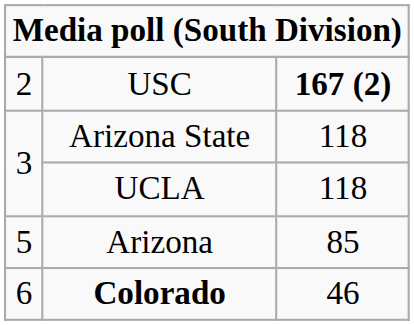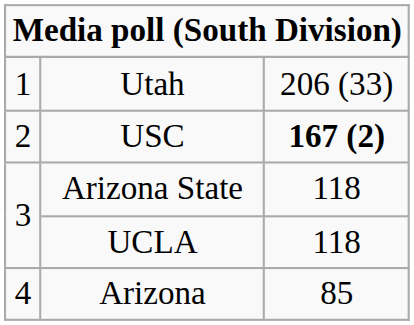+ row: (152, 83)
(24, 240) 5 -> (23, 293) 4
- row: (160, 293)
